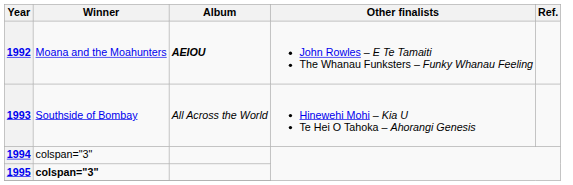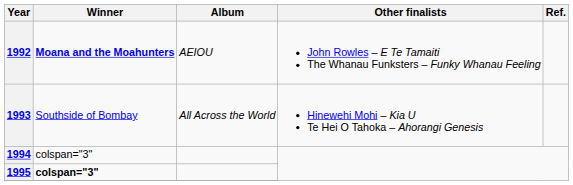(101, 52) normal -> (105, 52) bold
(189, 52) bold -> (196, 52) normal
